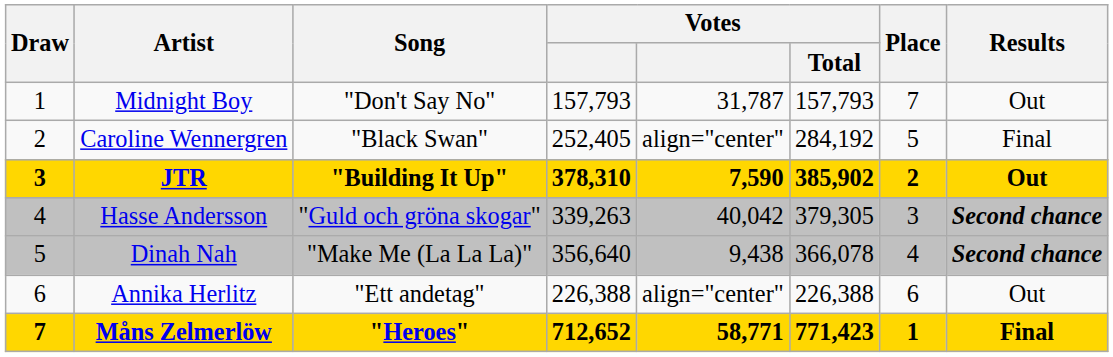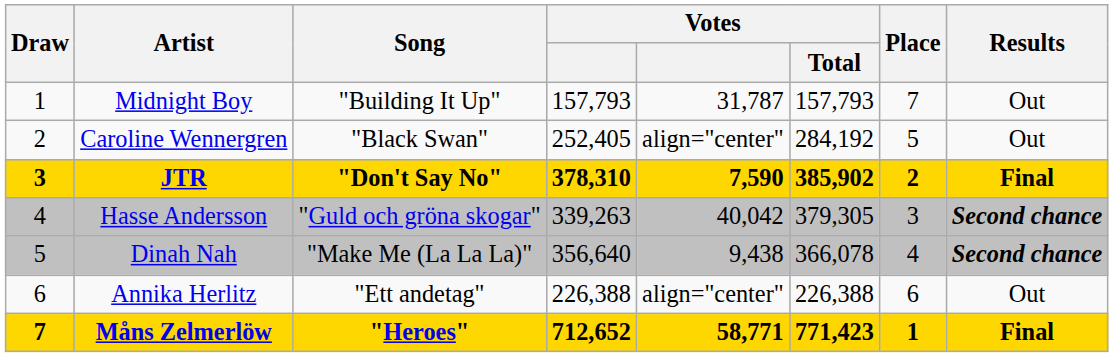(420, 100) "Don't Say No" -> (420, 100) "Building It Up"
(1027, 139) Final -> (1027, 139) Out
(420, 178) "Building It Up" -> (420, 178) "Don't Say No"
(1027, 178) Out -> (1027, 178) Final
